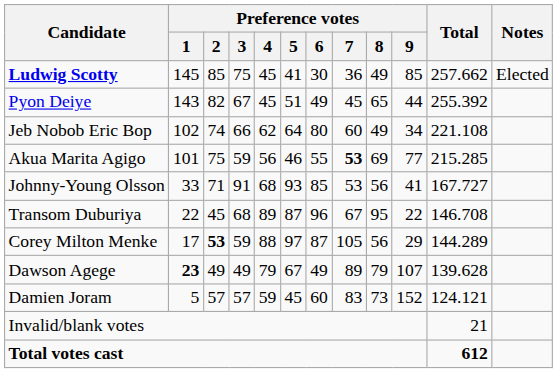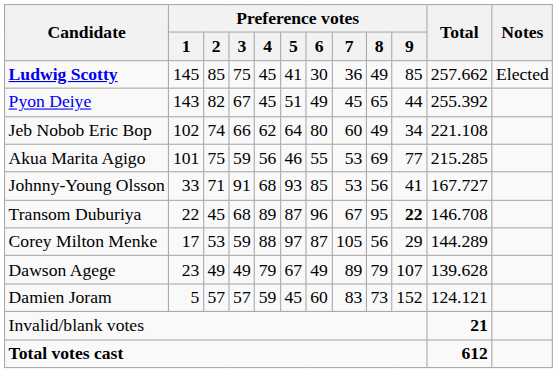(354, 158) bold -> (354, 158) normal
(414, 213) normal -> (414, 213) bold
(216, 241) bold -> (216, 241) normal
(190, 269) bold -> (190, 269) normal
(479, 325) normal -> (479, 325) bold
